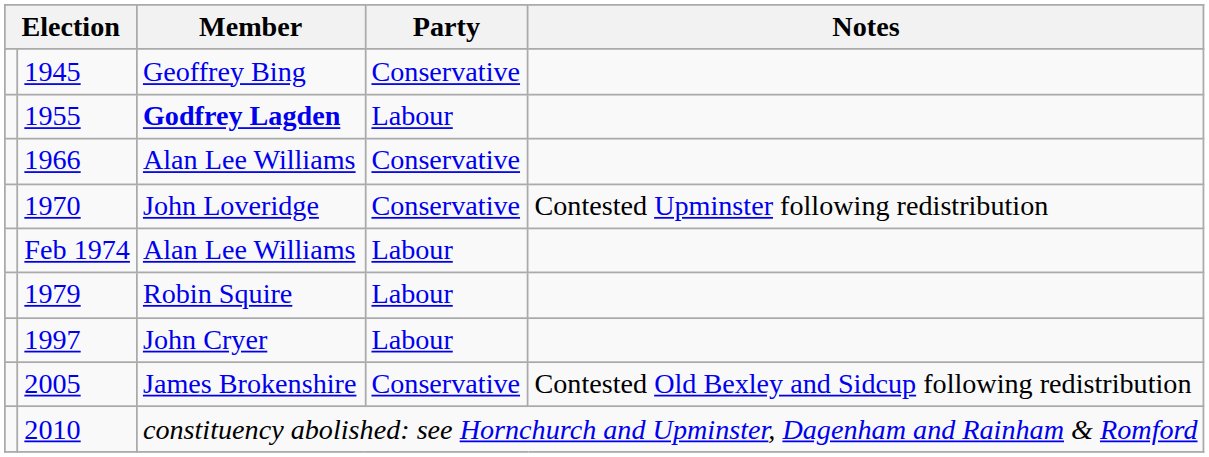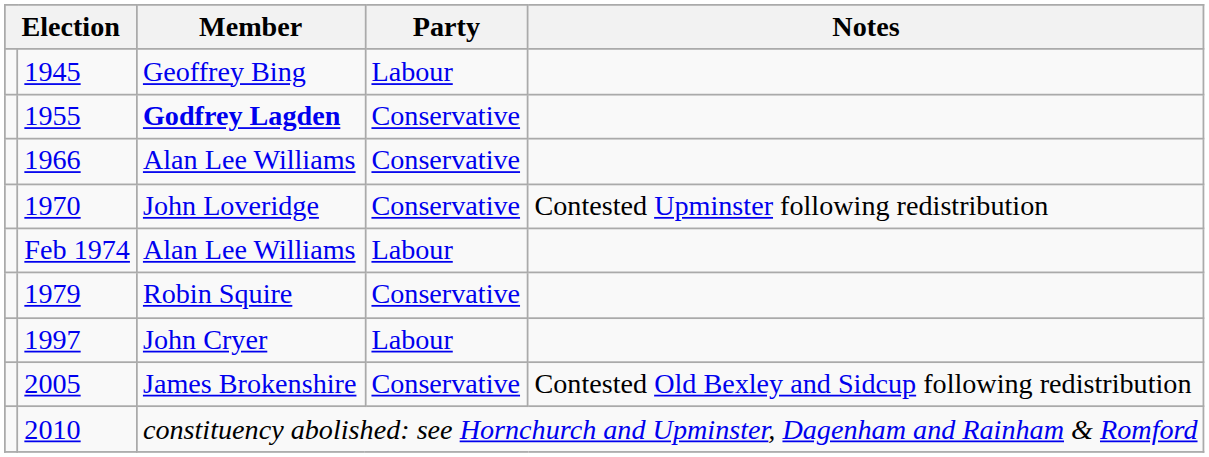(446, 71) Conservative -> (412, 71) Labour
(412, 116) Labour -> (446, 116) Conservative
(412, 294) Labour -> (446, 294) Conservative
